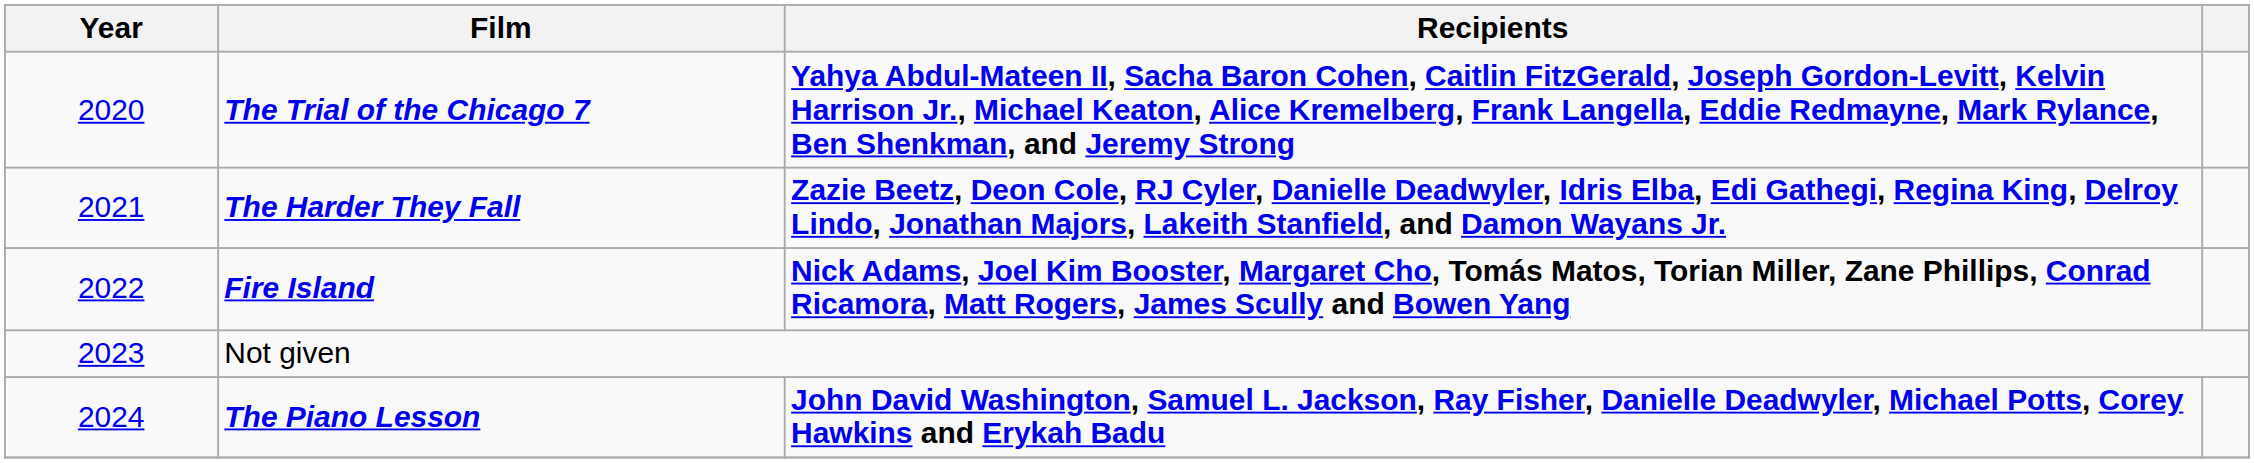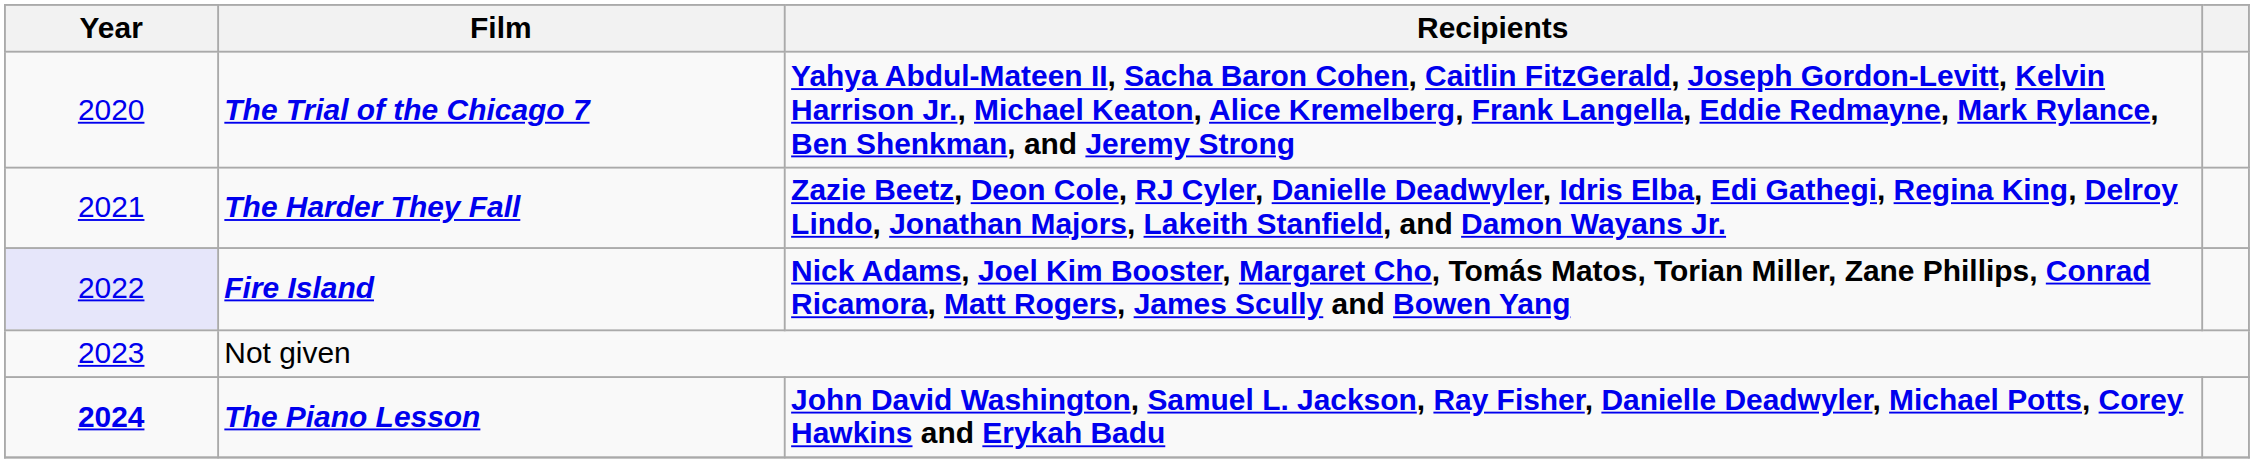(111, 288) no background -> (111, 288) lavender background
(111, 416) normal -> (111, 416) bold
